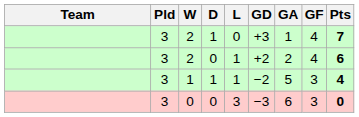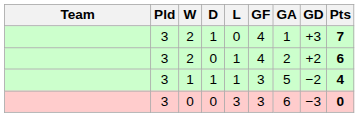columns swapped: (314, 15) <-> (262, 15)
